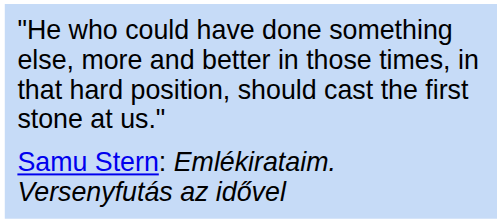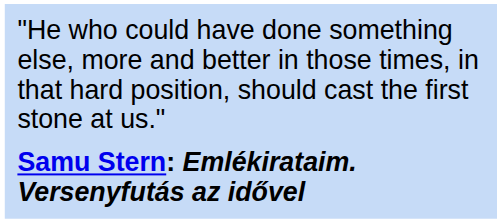(177, 177) normal -> (187, 177) bold
